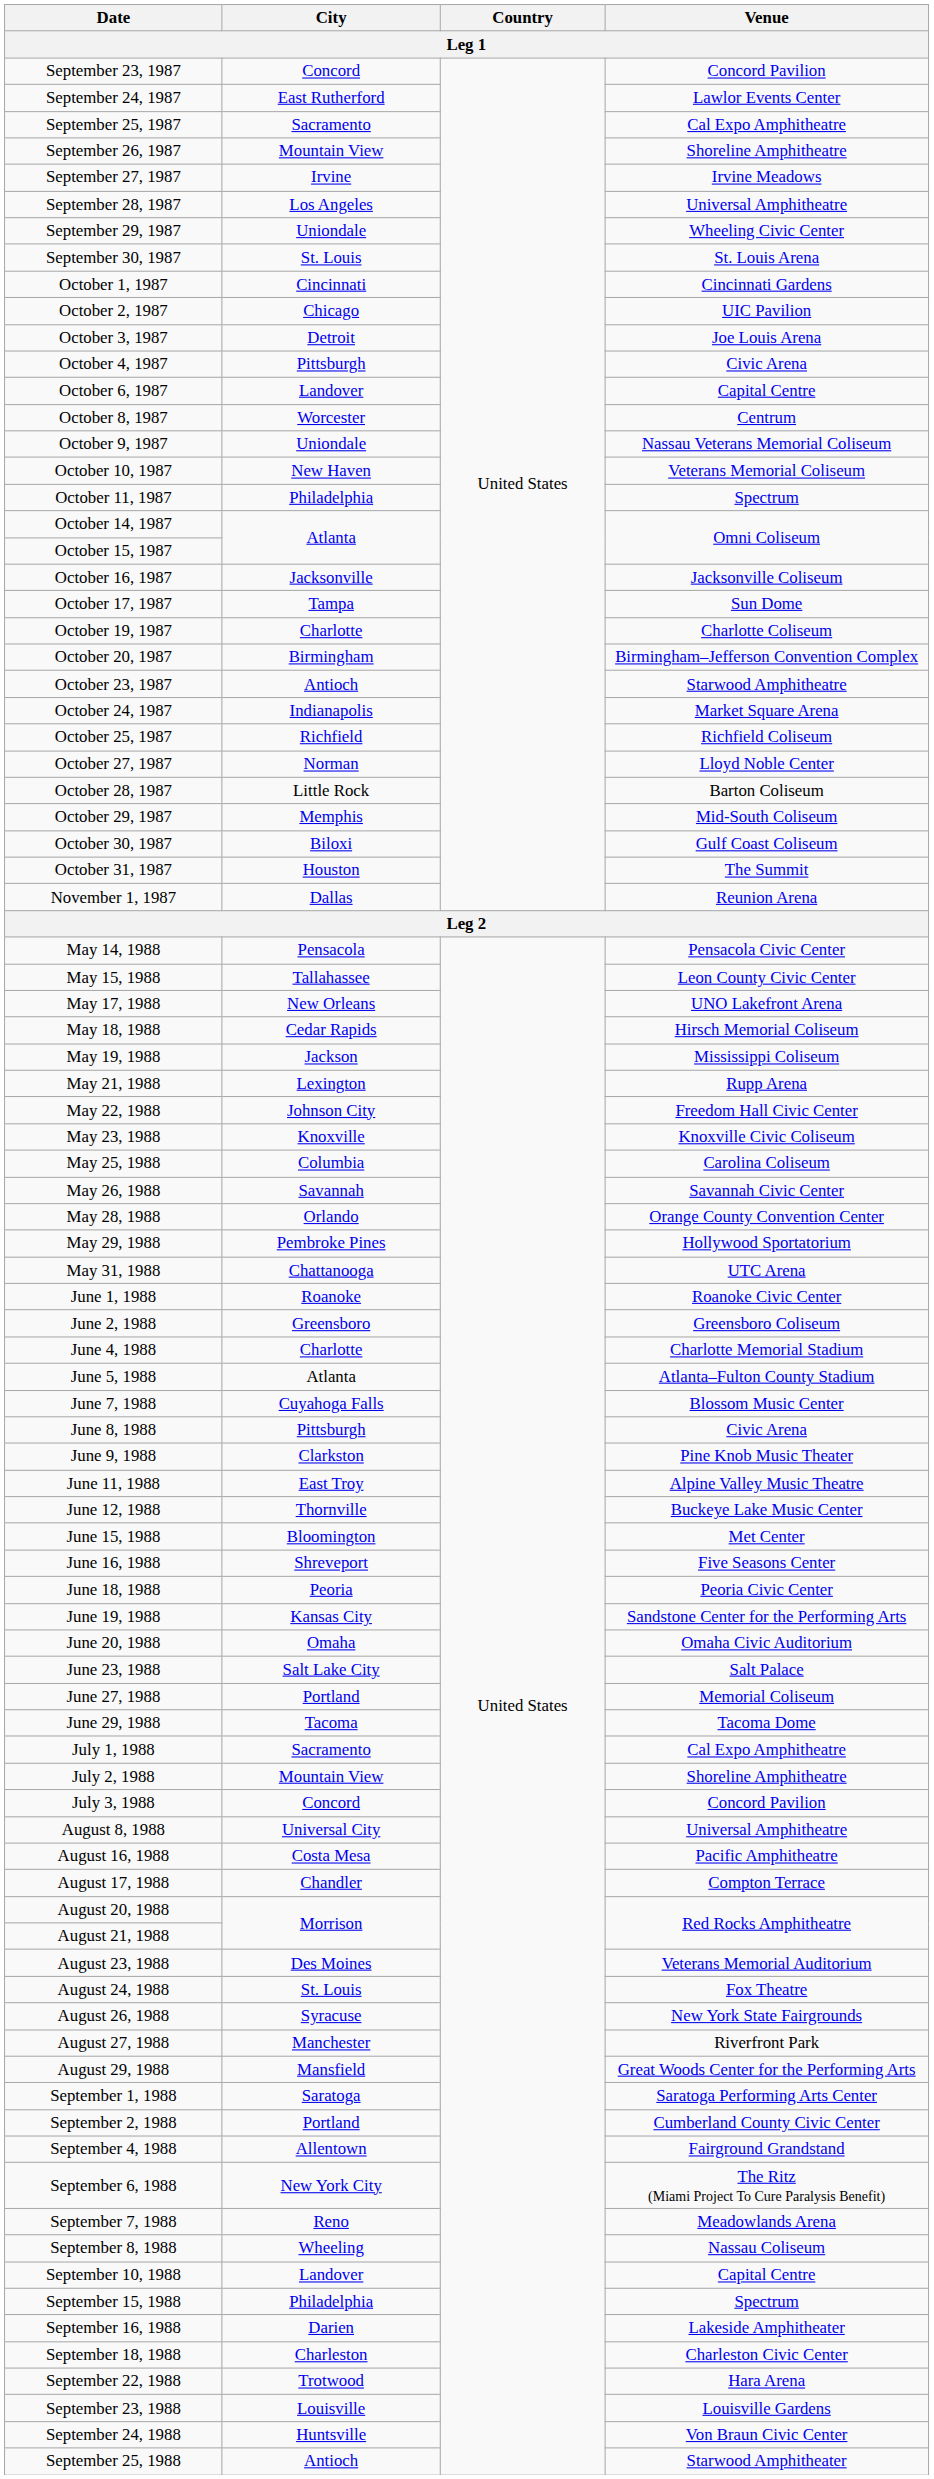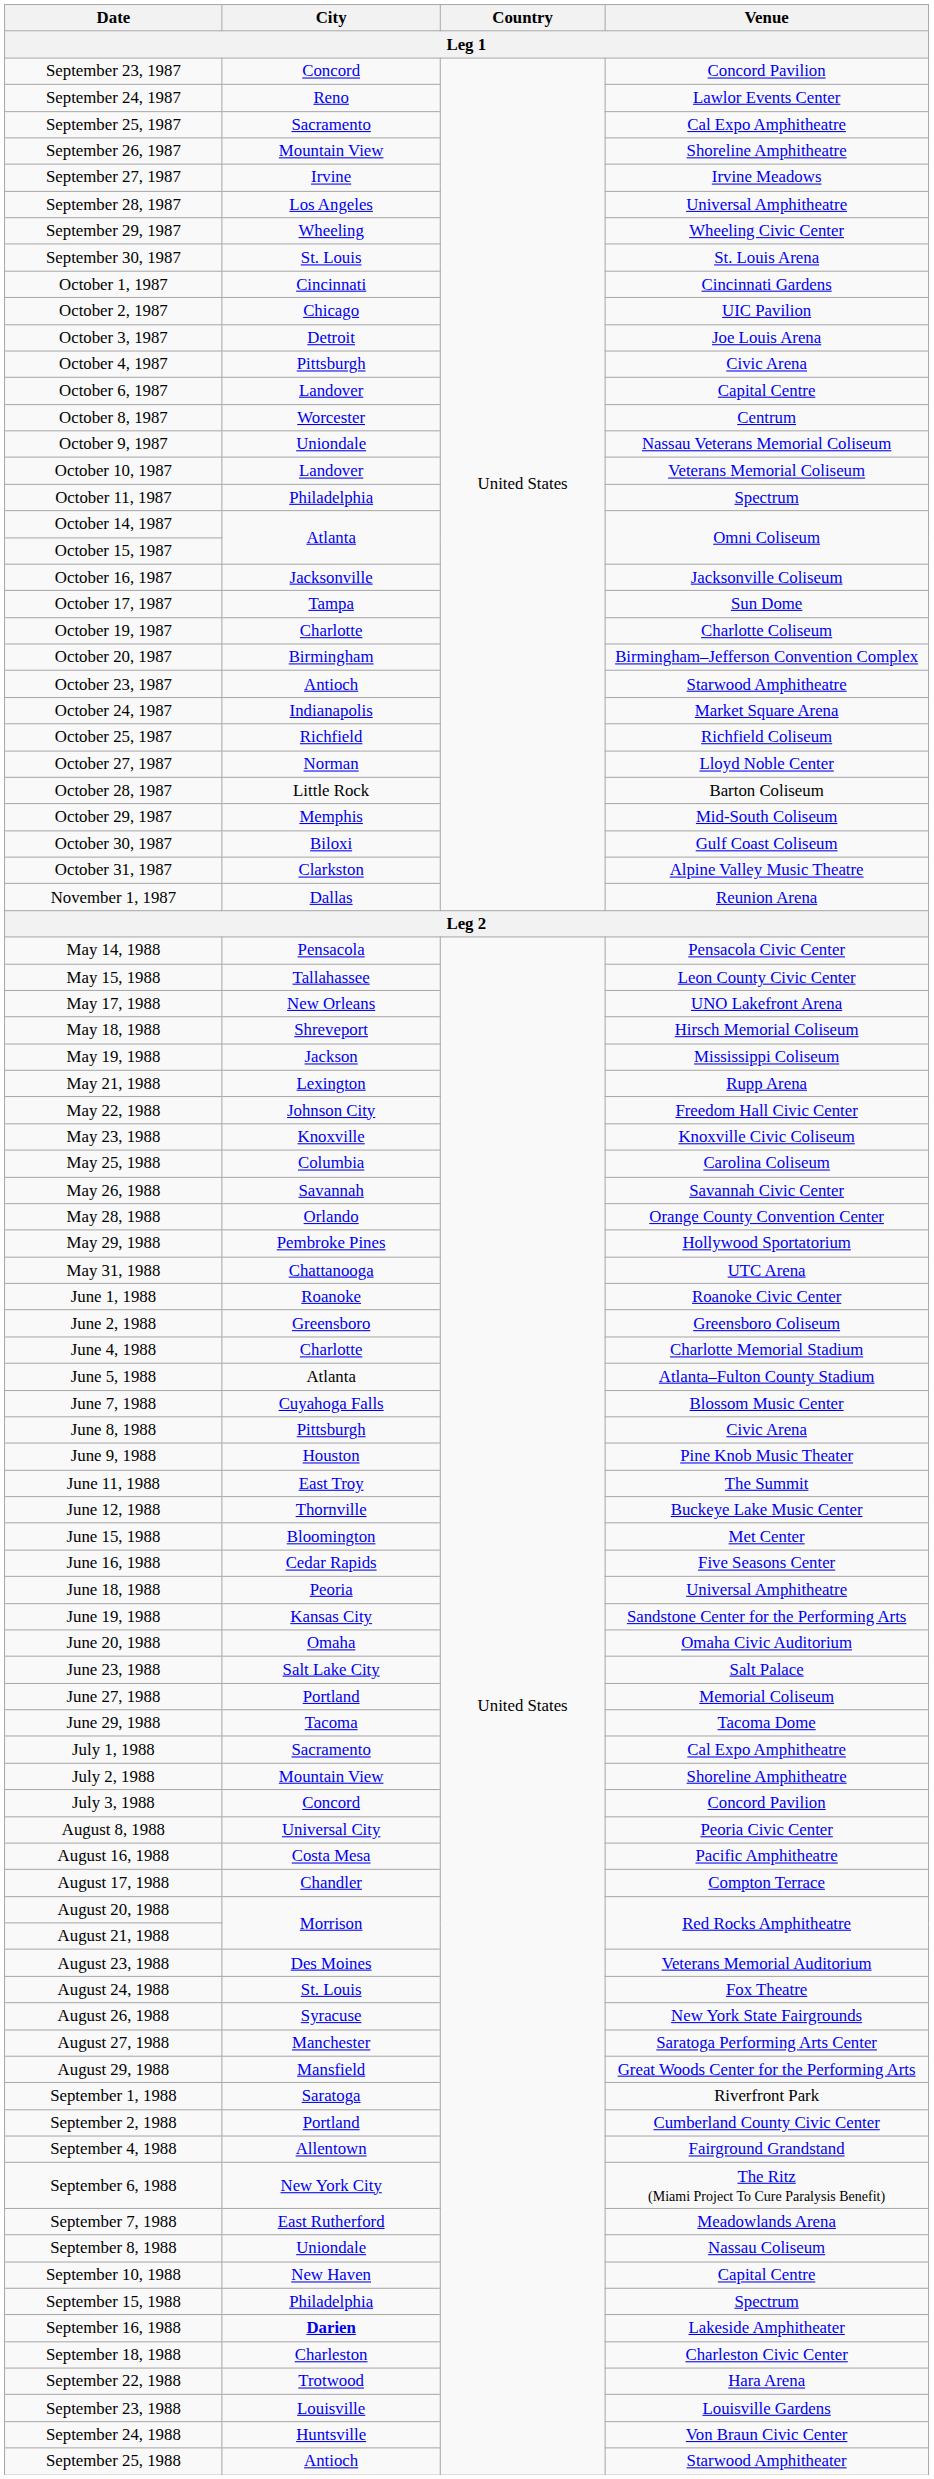(331, 97) East Rutherford -> (331, 97) Reno
(331, 230) Uniondale -> (331, 230) Wheeling
(331, 470) New Haven -> (331, 470) Landover
(331, 870) Houston -> (331, 870) Clarkston
(767, 870) The Summit -> (767, 870) Alpine Valley Music Theatre
(331, 1030) Cedar Rapids -> (331, 1030) Shreveport
(331, 1456) Clarkston -> (331, 1456) Houston
(767, 1483) Alpine Valley Music Theatre -> (767, 1483) The Summit
(331, 1563) Shreveport -> (331, 1563) Cedar Rapids
(767, 1589) Peoria Civic Center -> (767, 1589) Universal Amphitheatre
(767, 1829) Universal Amphitheatre -> (767, 1829) Peoria Civic Center
(767, 2042) Riverfront Park -> (767, 2042) Saratoga Performing Arts Center
(767, 2096) Saratoga Performing Arts Center -> (767, 2096) Riverfront Park
(331, 2221) Reno -> (331, 2221) East Rutherford
(331, 2248) Wheeling -> (331, 2248) Uniondale
(331, 2274) Landover -> (331, 2274) New Haven
(331, 2328) normal -> (331, 2328) bold
